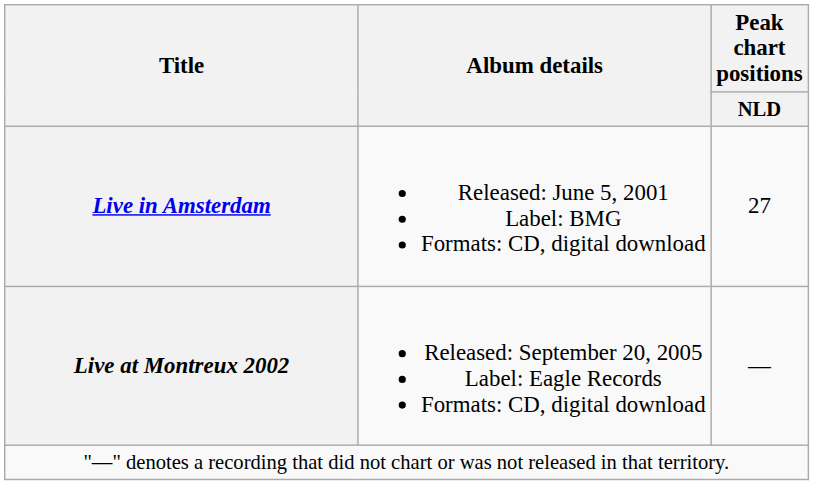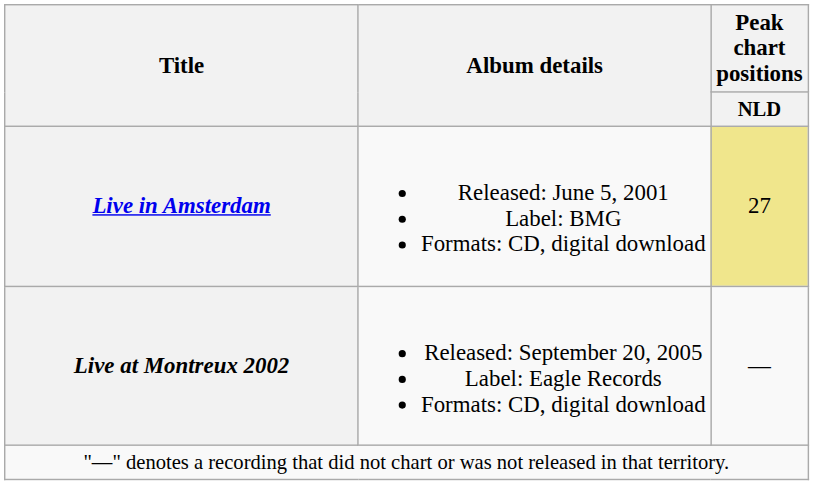(759, 205) no background -> (759, 205) khaki background
